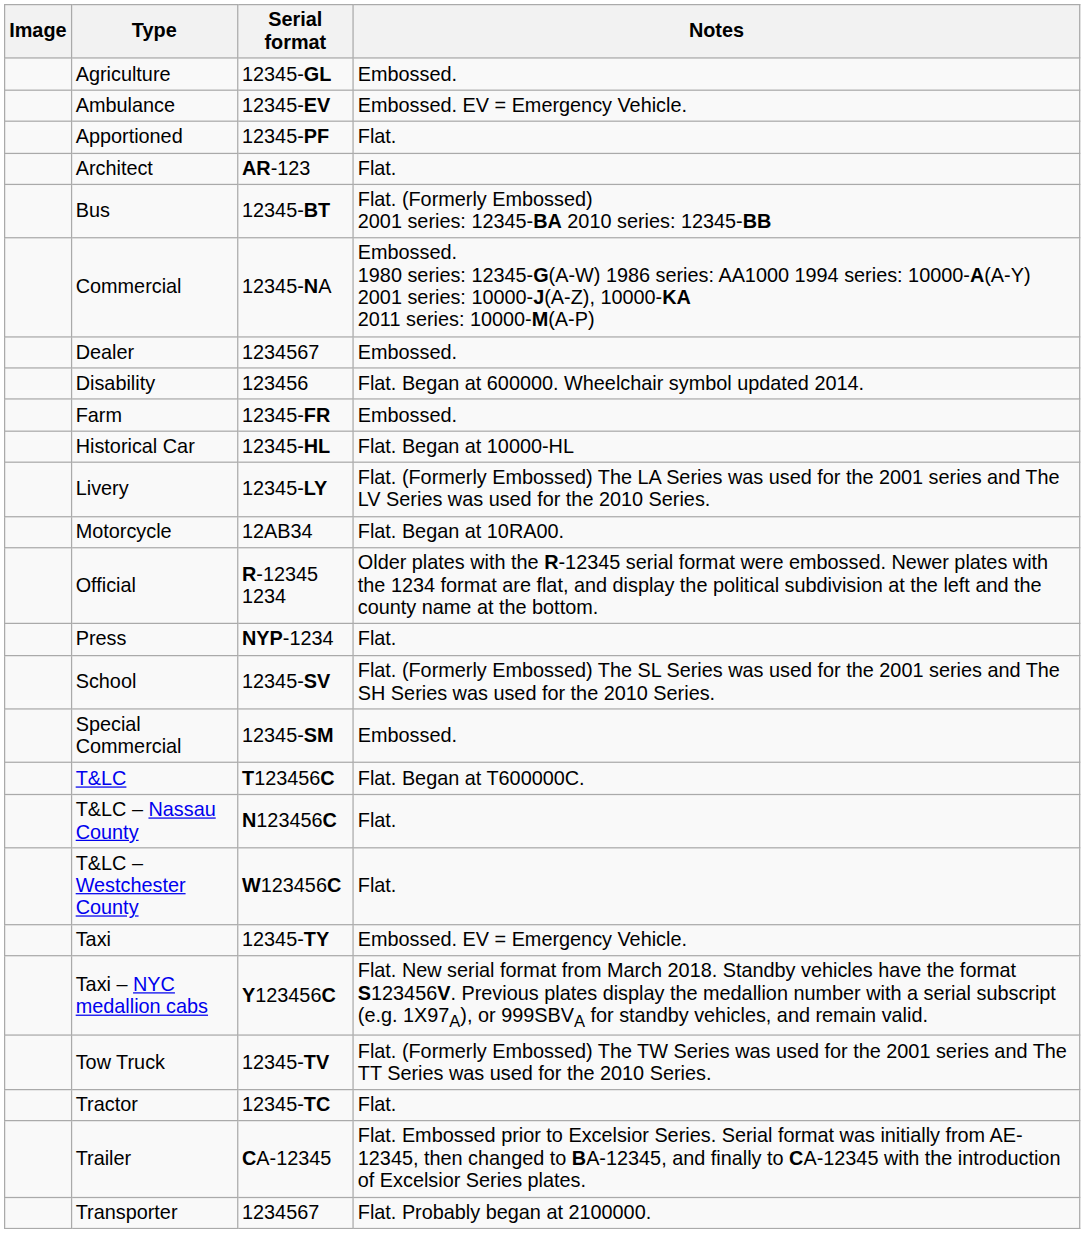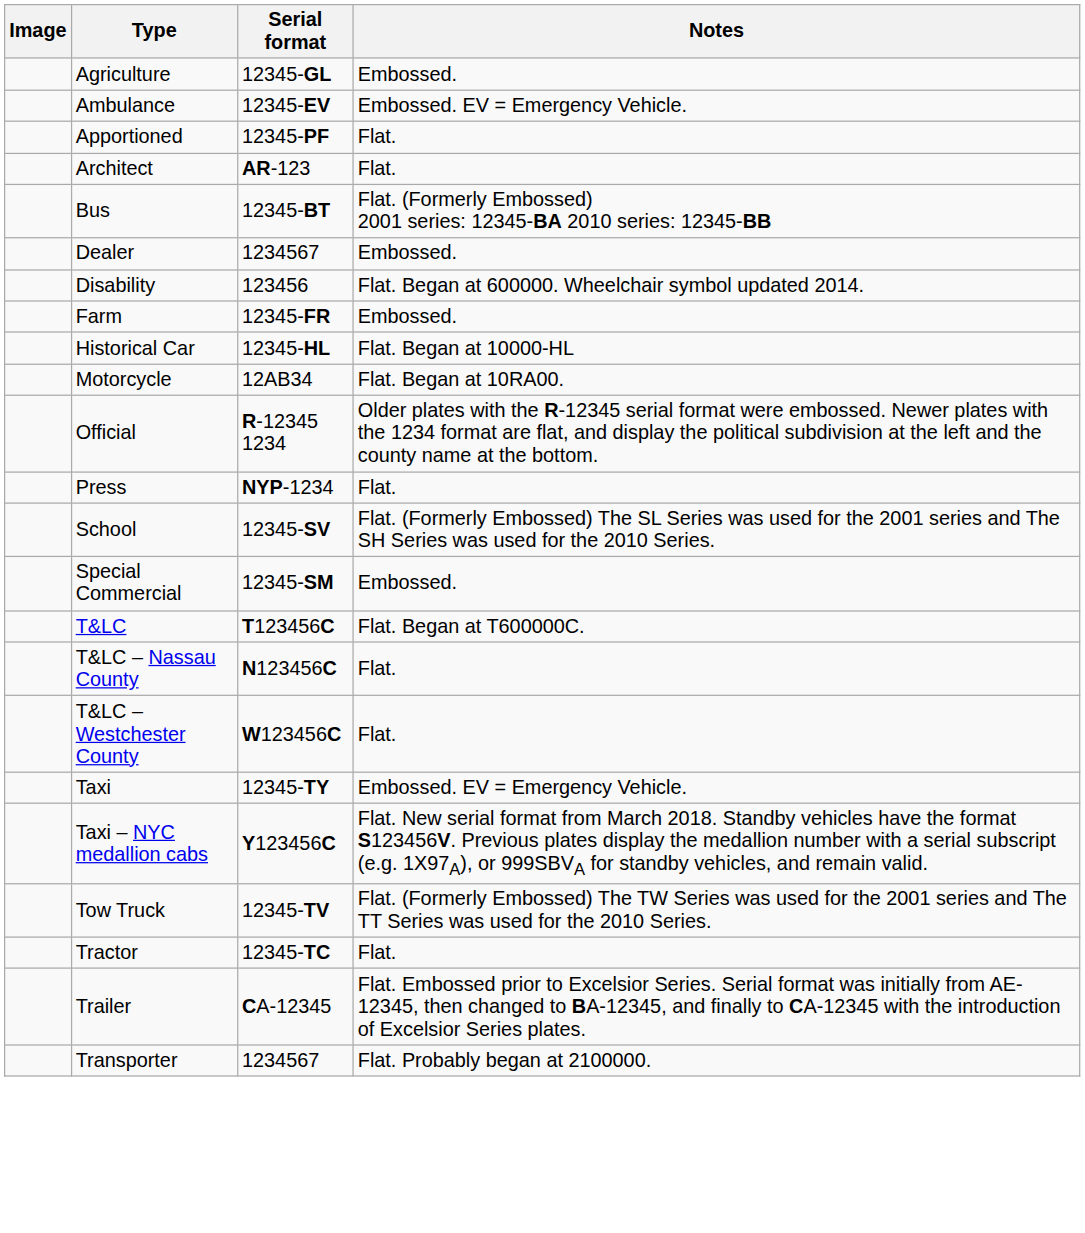- row: (129, 287)
- row: (102, 489)
